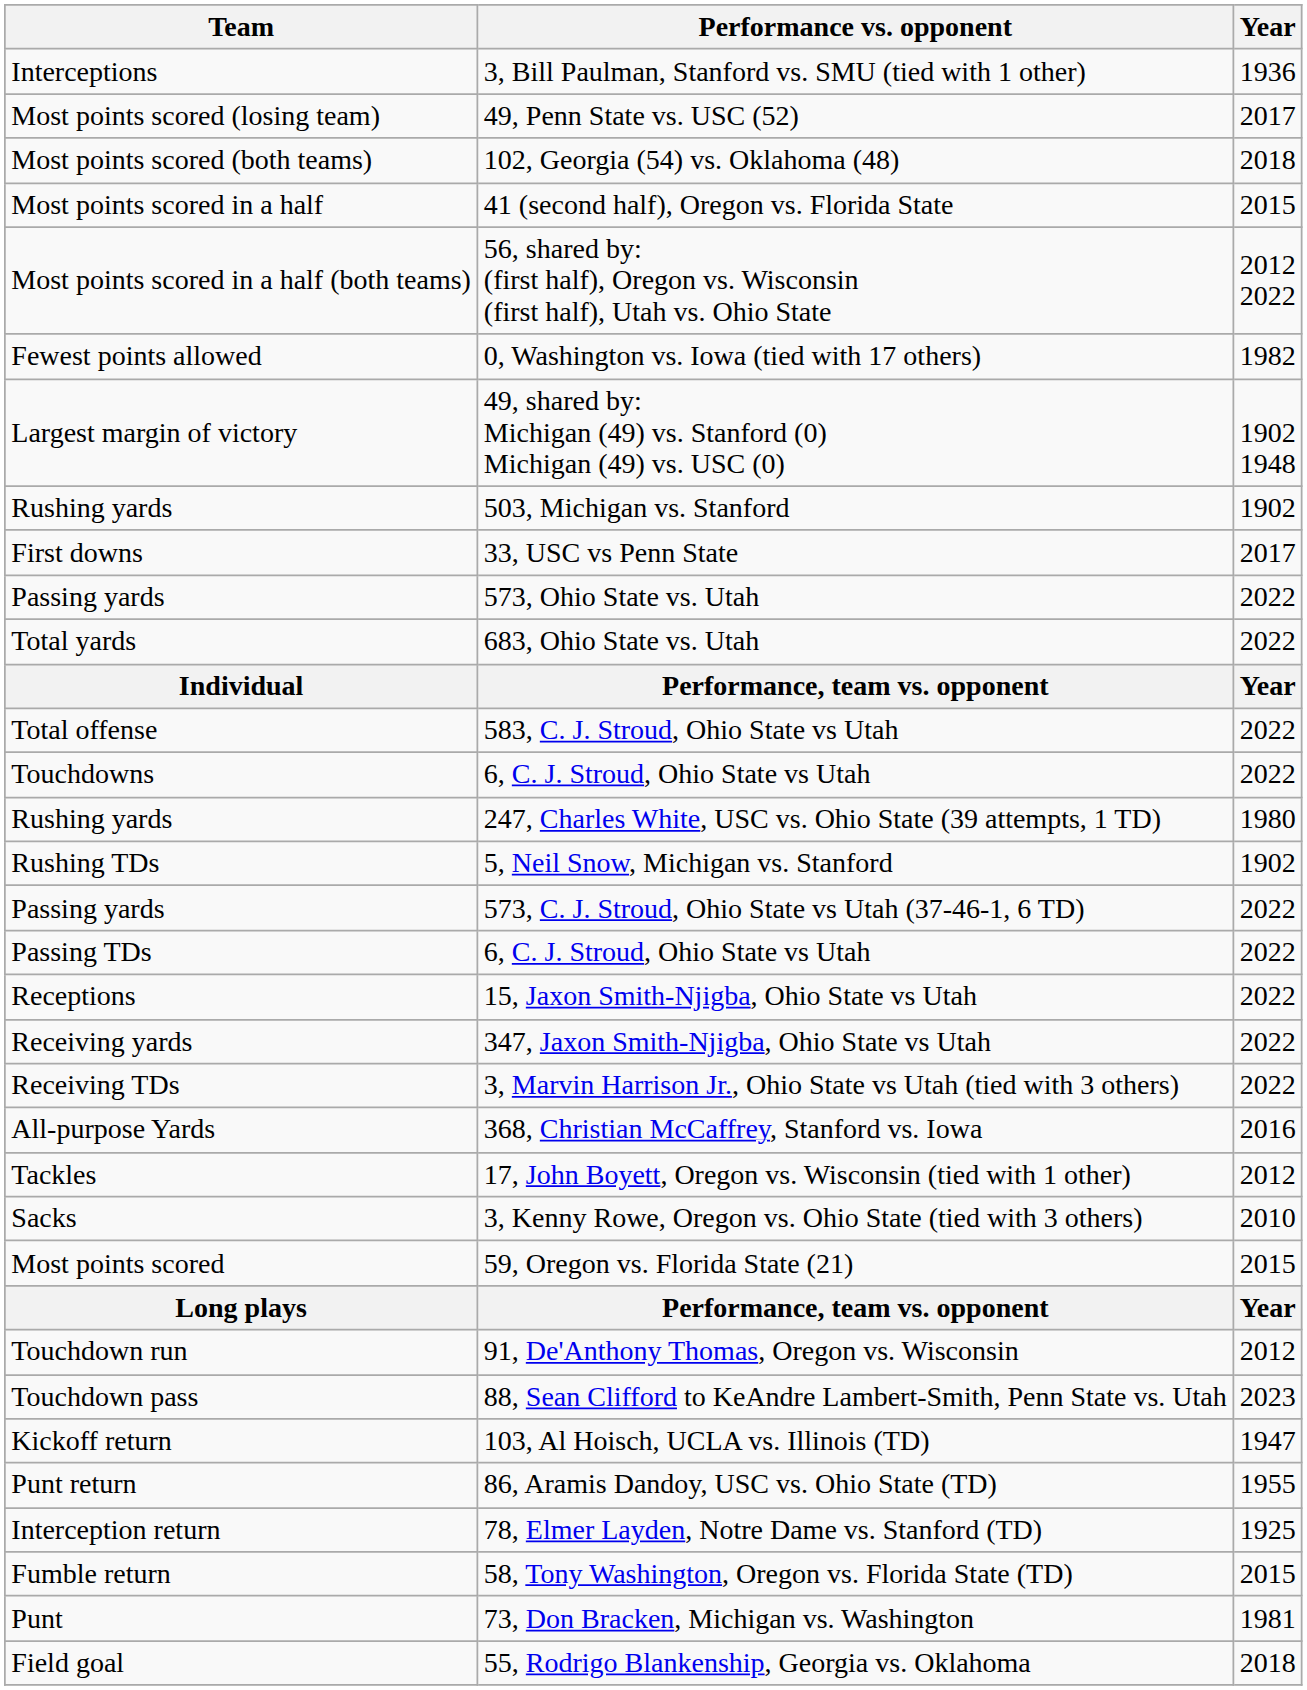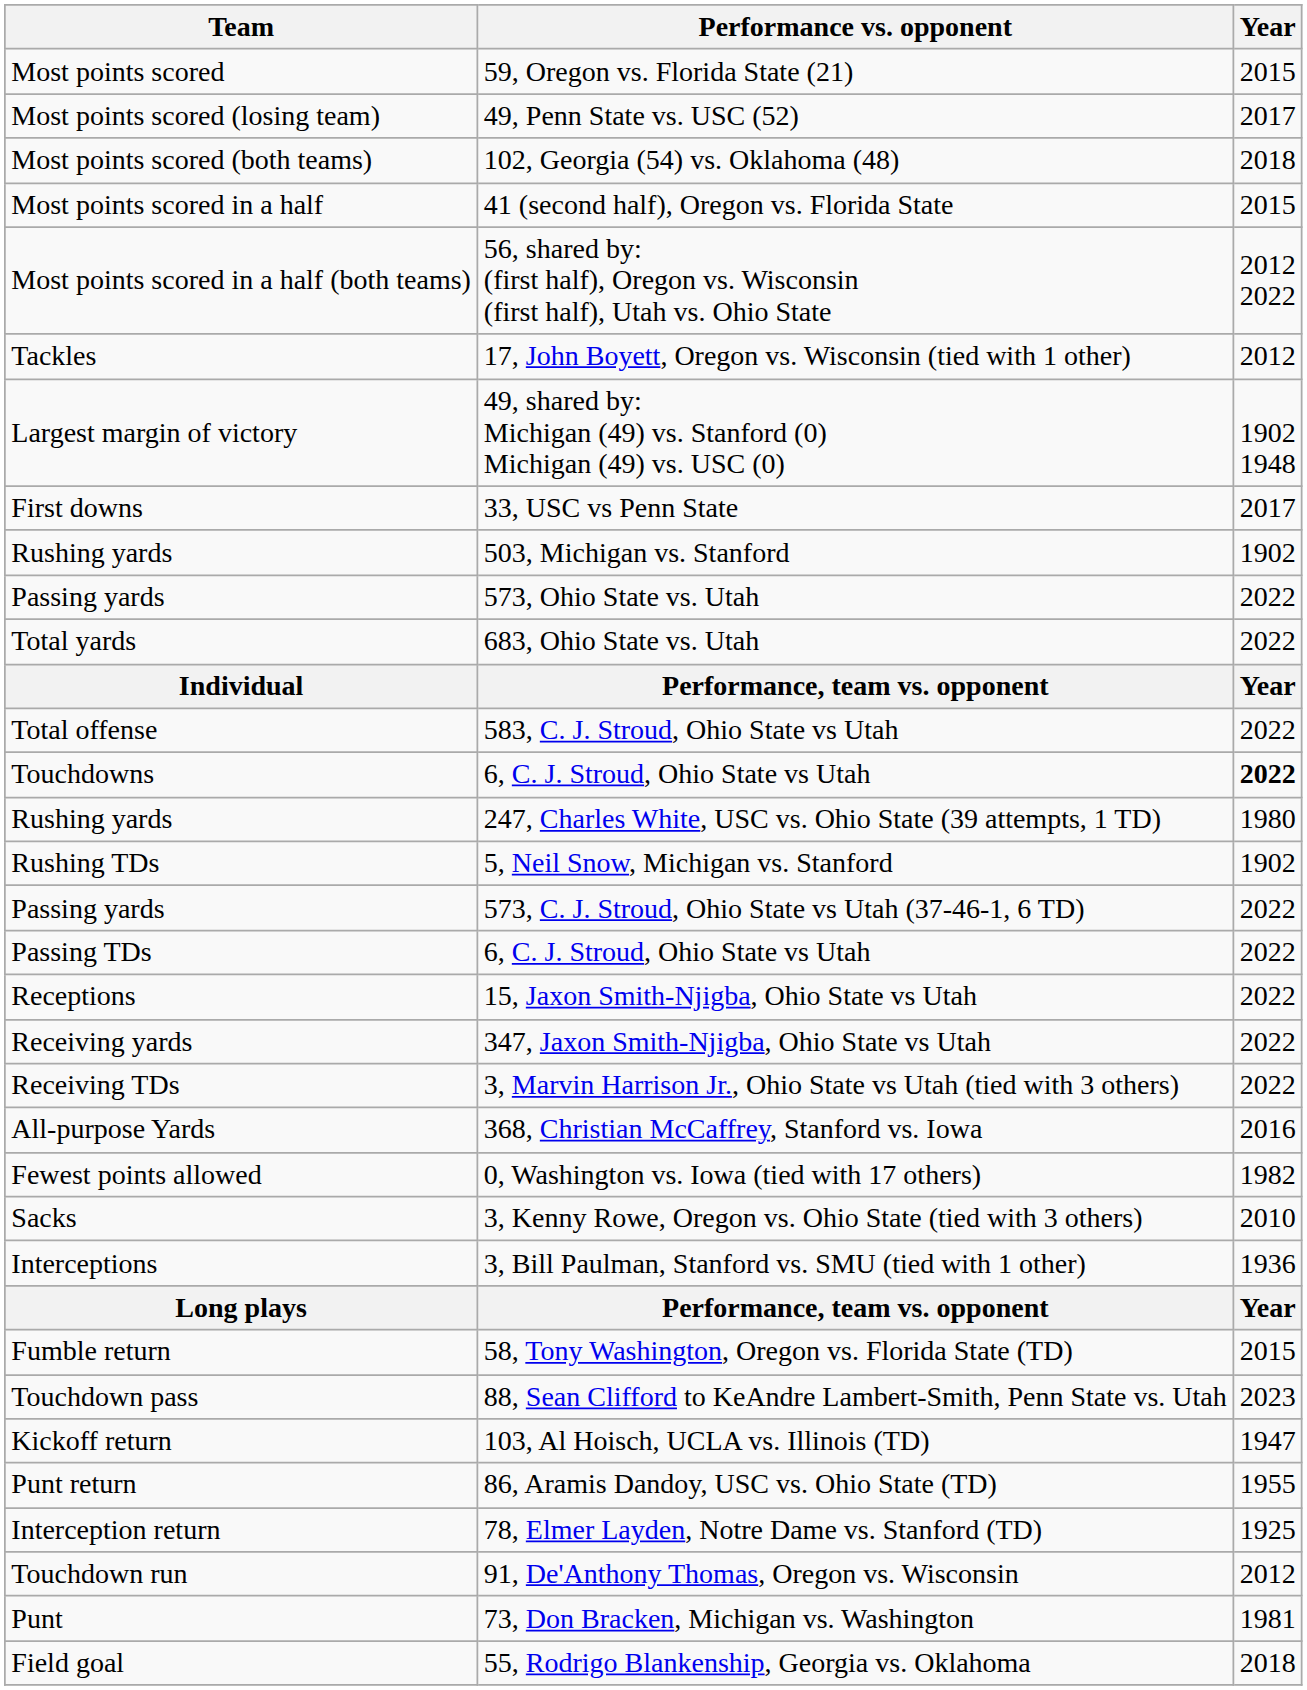rows swapped: (118, 1262) <-> (84, 71)
rows swapped: (137, 356) <-> (54, 1174)
rows swapped: (77, 552) <-> (92, 507)
(1268, 774) normal -> (1268, 774) bold
rows swapped: (99, 1351) <-> (91, 1573)
